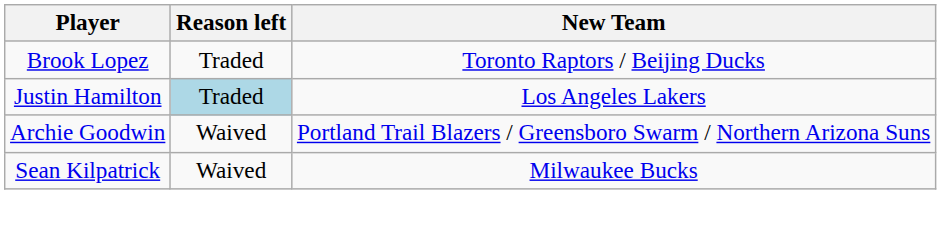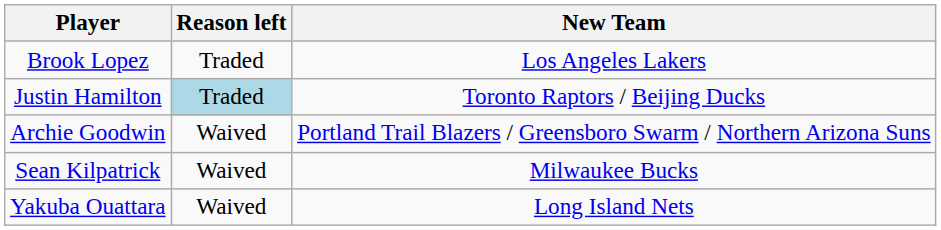(614, 59) Toronto Raptors / Beijing Ducks -> (614, 59) Los Angeles Lakers
(614, 96) Los Angeles Lakers -> (614, 96) Toronto Raptors / Beijing Ducks
+ row: (88, 206)
